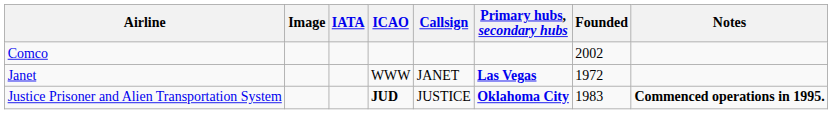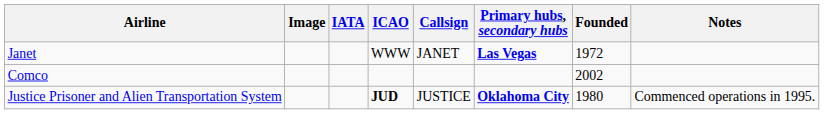rows swapped: (28, 53) <-> (22, 75)
(589, 97) 1983 -> (589, 97) 1980
(729, 97) bold -> (725, 97) normal
